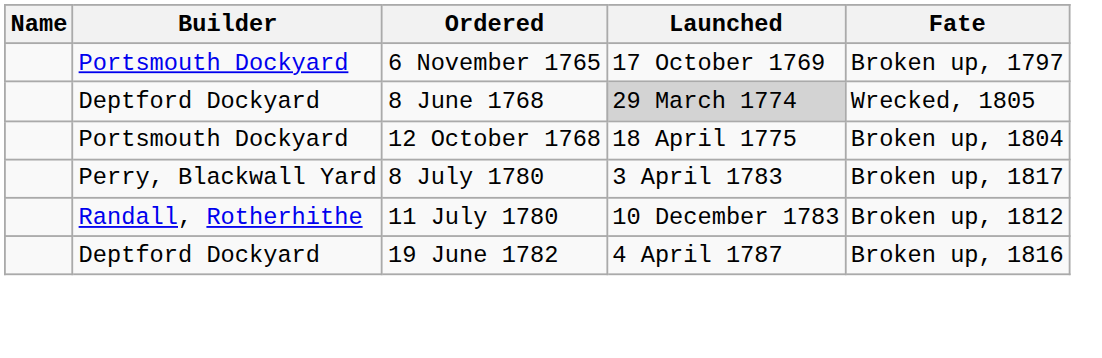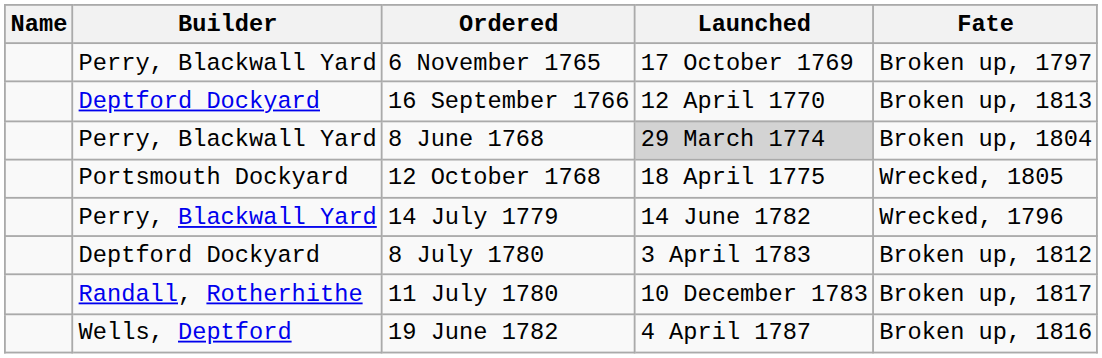(214, 63) Portsmouth Dockyard -> (228, 63) Perry, Blackwall Yard
+ row: (509, 101)
(199, 101) Deptford Dockyard -> (228, 140) Perry, Blackwall Yard
(943, 101) Wrecked, 1805 -> (986, 140) Broken up, 1804
(957, 140) Broken up, 1804 -> (971, 178) Wrecked, 1805
+ row: (473, 217)
(228, 178) Perry, Blackwall Yard -> (199, 256) Deptford Dockyard
(957, 178) Broken up, 1817 -> (986, 256) Broken up, 1812
(957, 217) Broken up, 1812 -> (986, 294) Broken up, 1817
(199, 256) Deptford Dockyard -> (185, 333) Wells, Deptford
